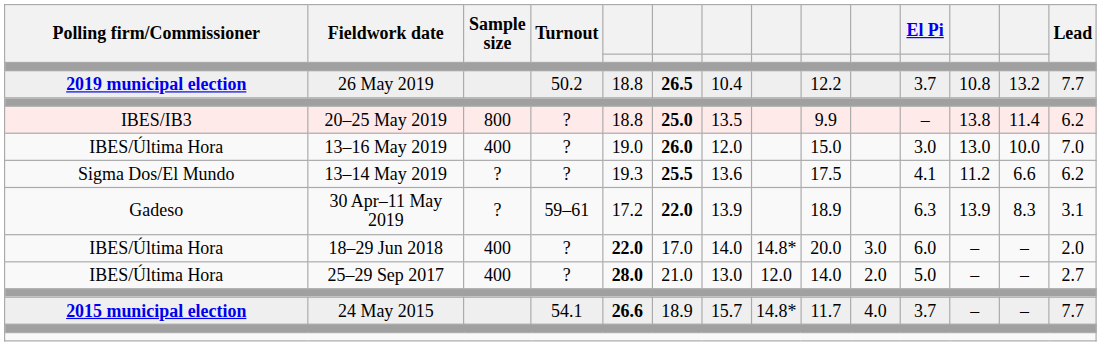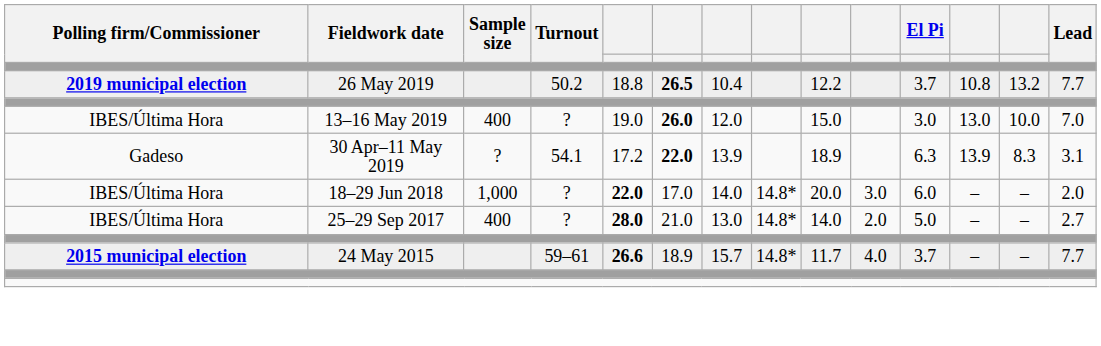- row: (156, 120)
- row: (156, 174)
(567, 211) 59–61 -> (567, 156) 54.1
(497, 247) 400 -> (497, 193) 1,000
(776, 275) 12.0 -> (776, 220) 14.8*
(567, 310) 54.1 -> (567, 256) 59–61
